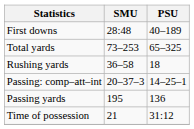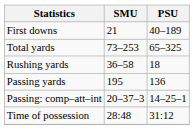(119, 30) 28:48 -> (112, 30) 21
rows swapped: (36, 98) <-> (54, 81)
(112, 115) 21 -> (119, 115) 28:48
